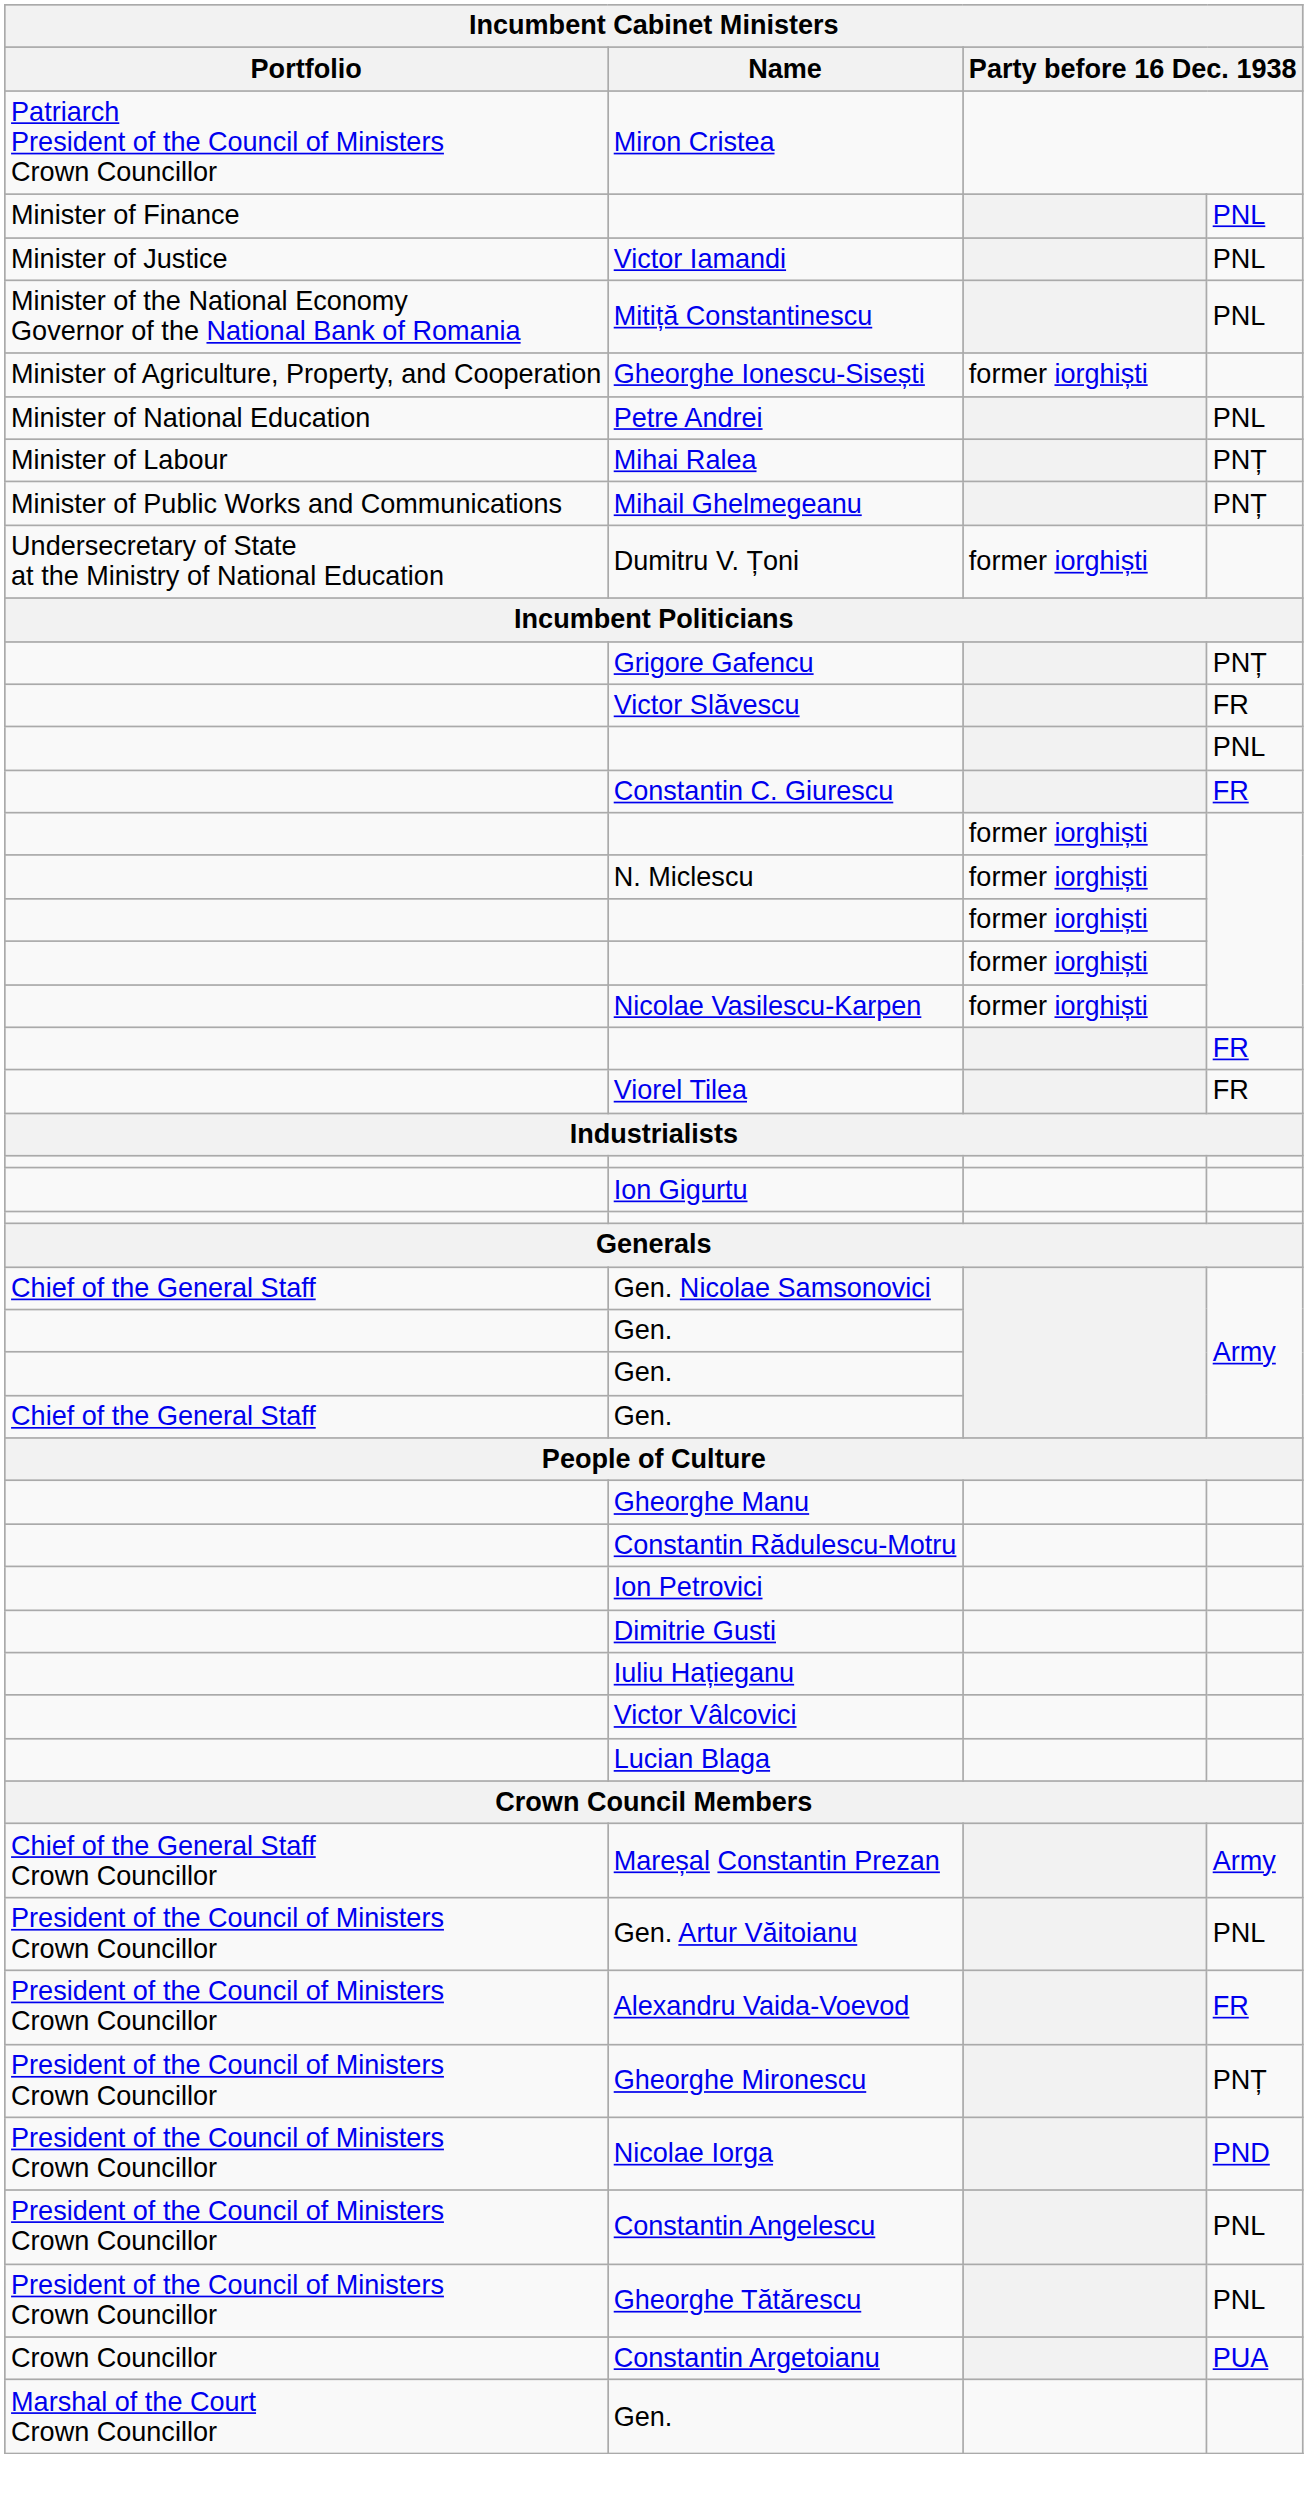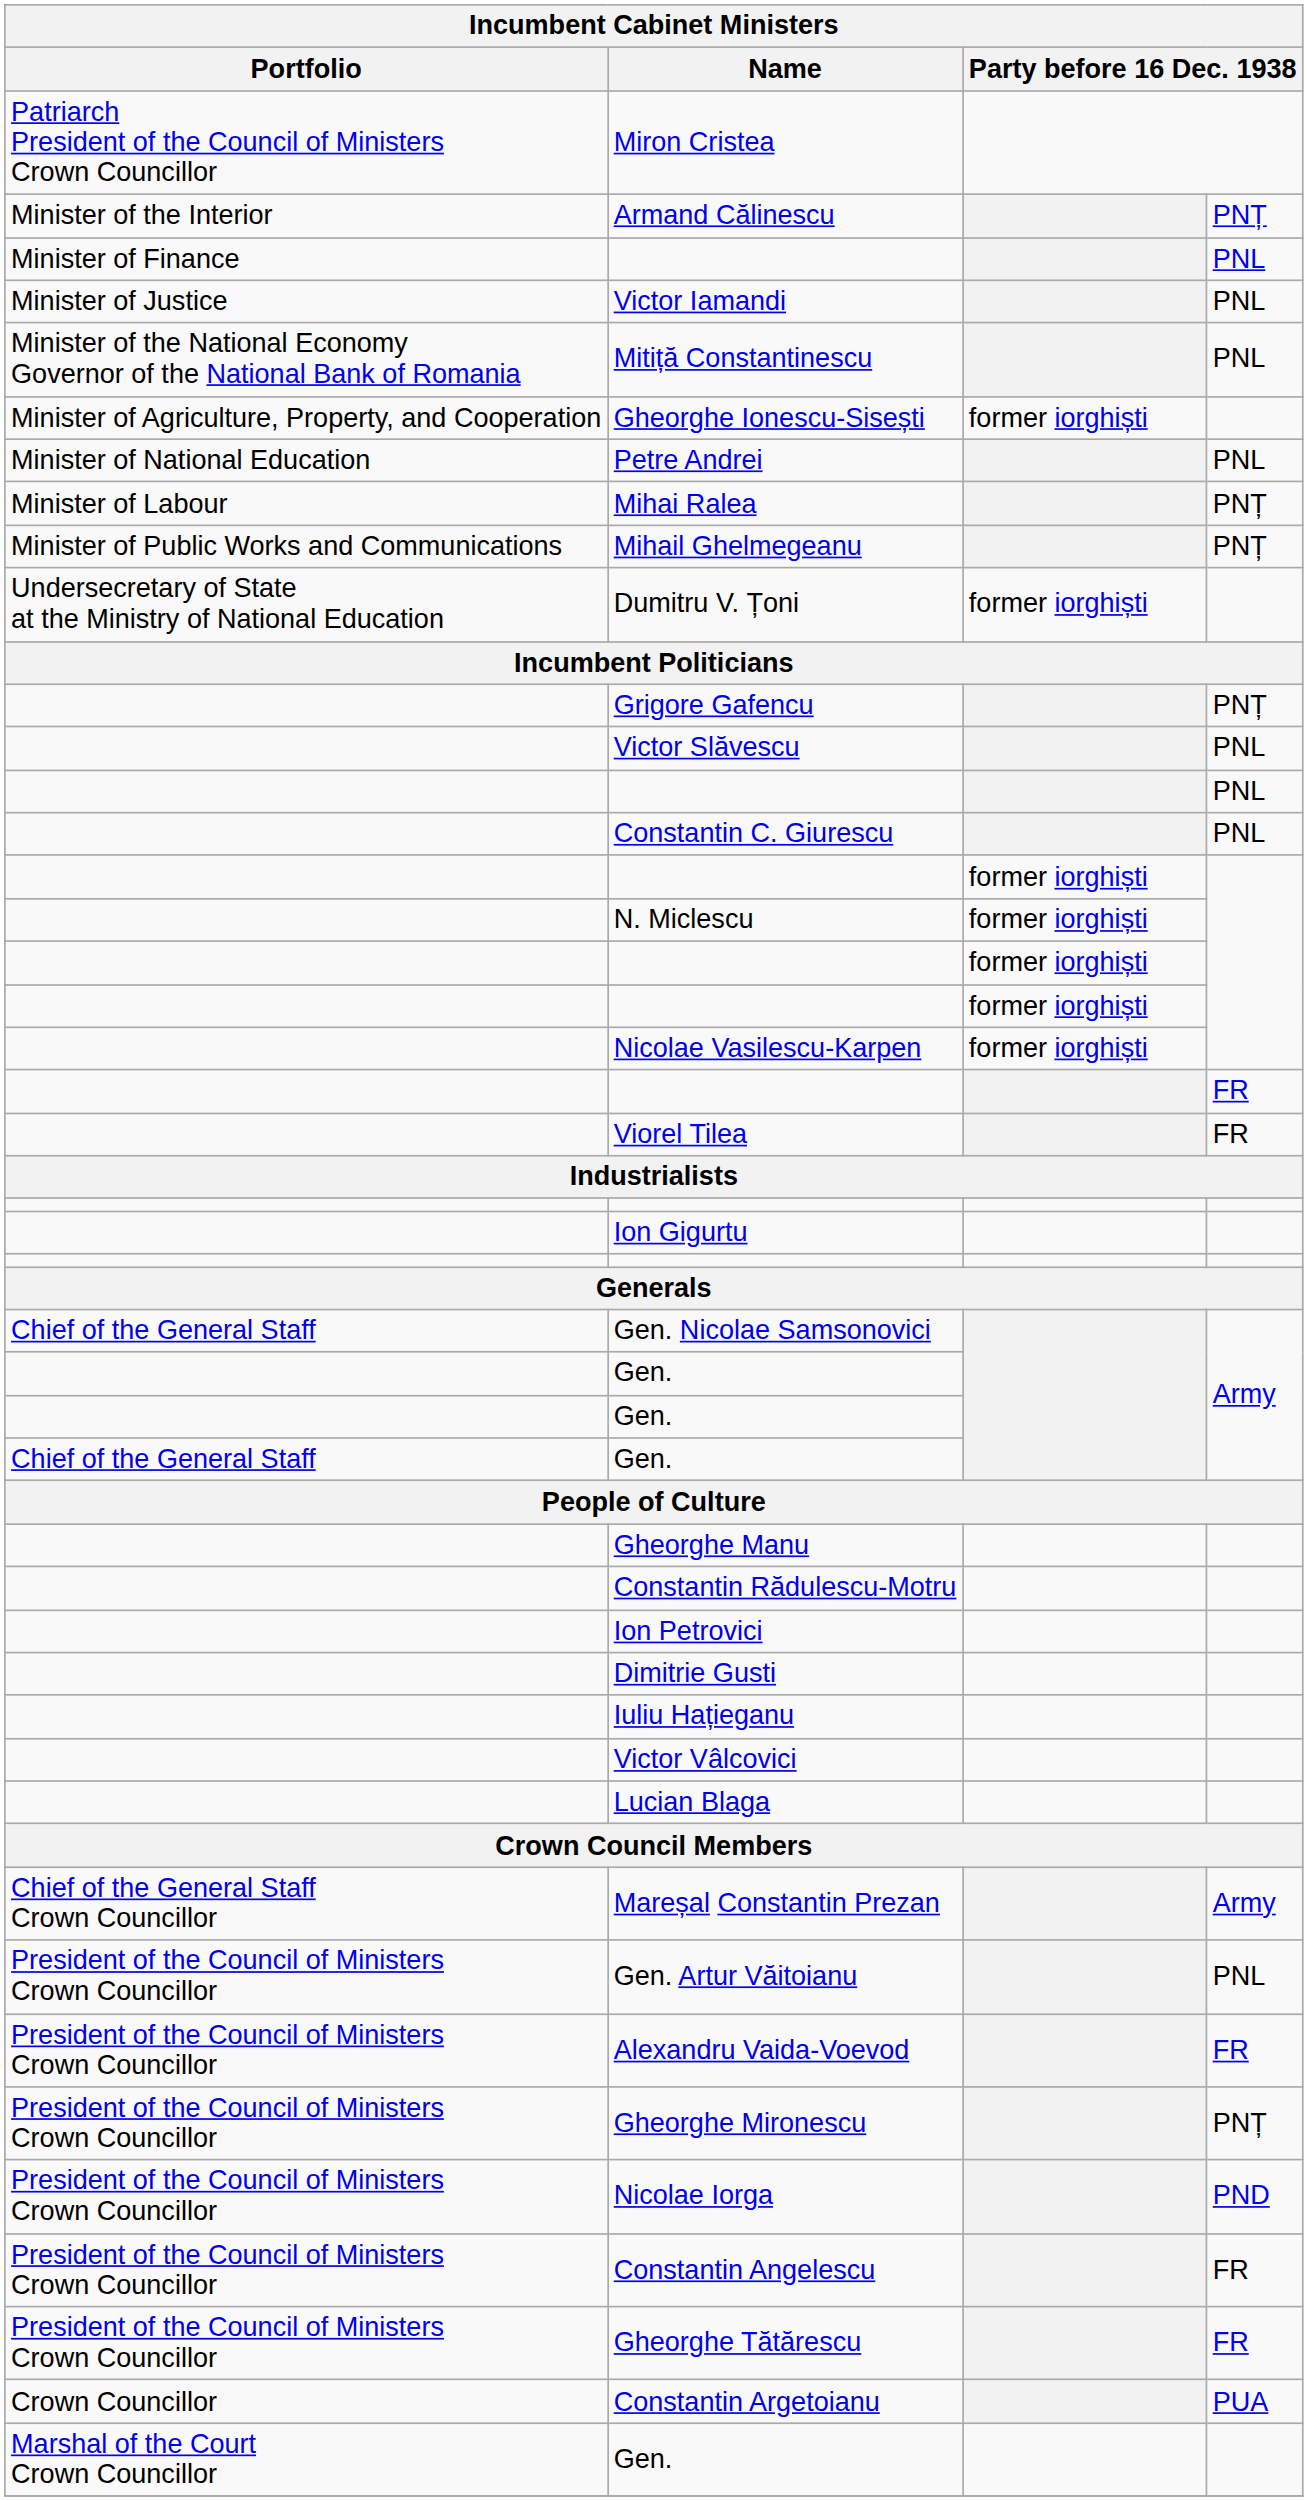+ row: (142, 215)
(1231, 705) FR -> (1239, 747) PNL
(1231, 790) FR -> (1239, 833) PNL
(1239, 2226) PNL -> (1231, 2269) FR
(1239, 2300) PNL -> (1231, 2342) FR
